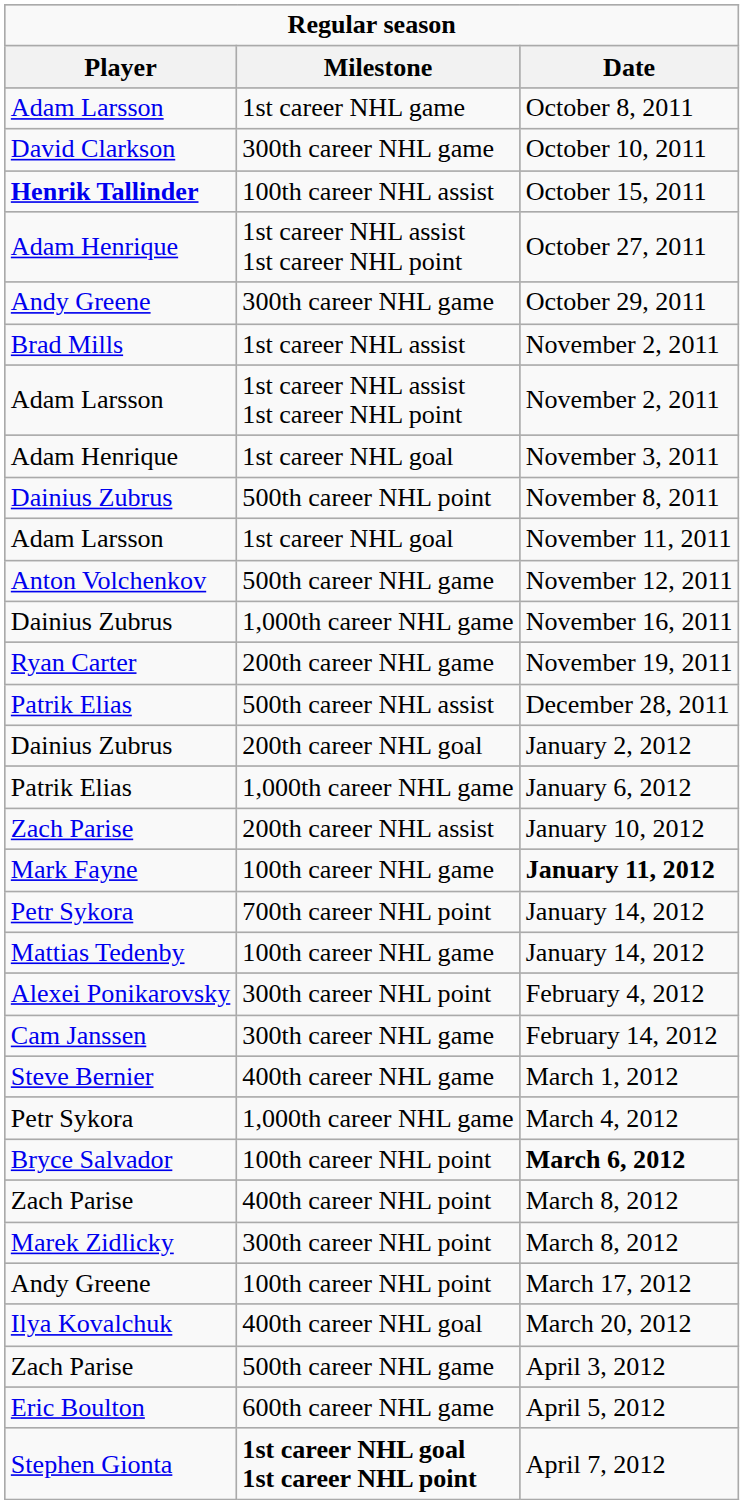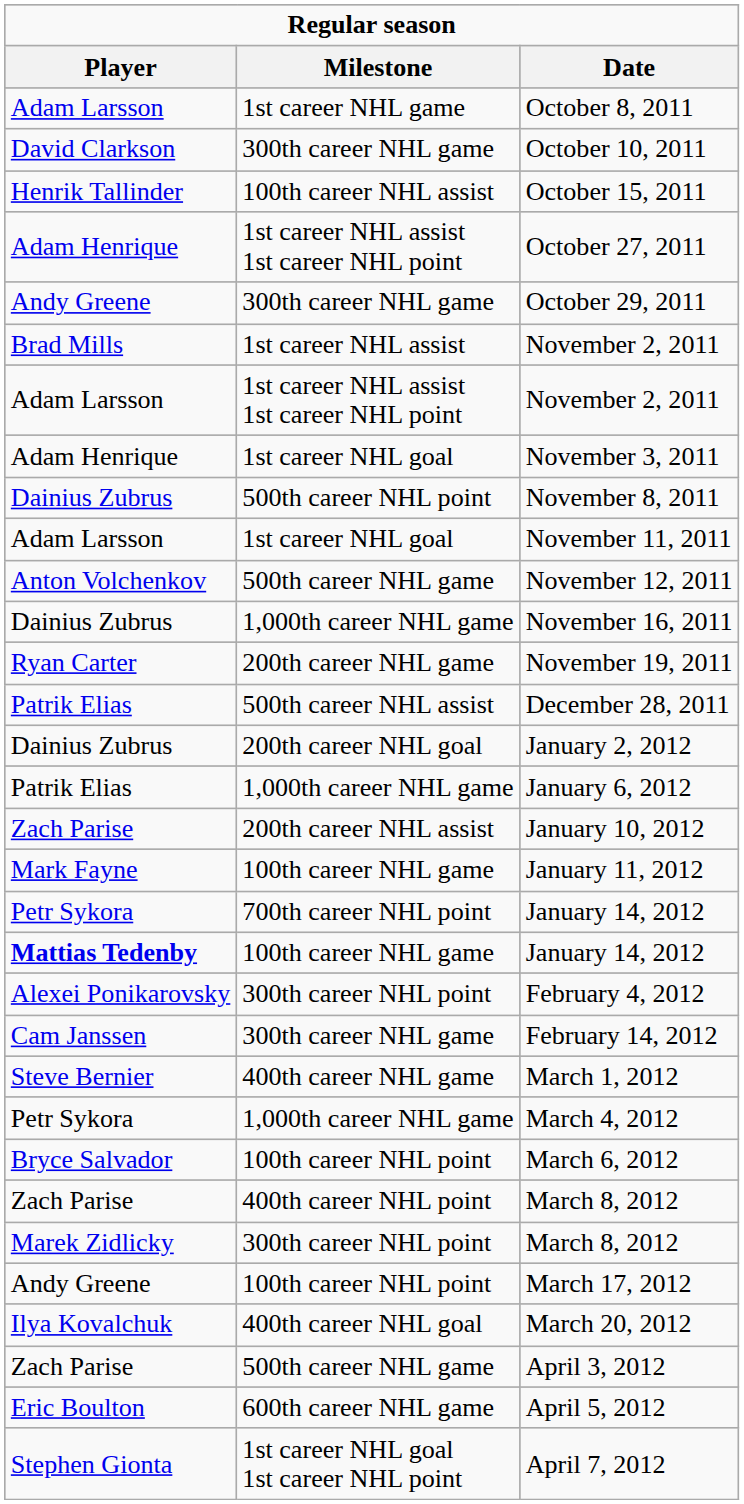(105, 190) bold -> (97, 190) normal
(620, 869) bold -> (615, 869) normal
(98, 952) normal -> (104, 952) bold
(605, 1159) bold -> (602, 1159) normal
(360, 1463) bold -> (352, 1463) normal
